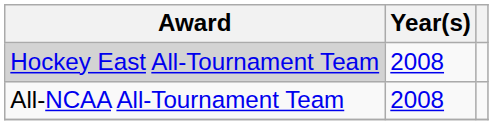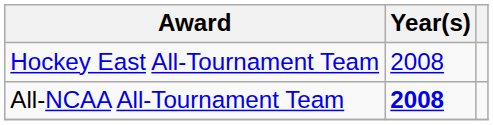(195, 61) lightgrey background -> (195, 61) no background
(417, 100) normal -> (417, 100) bold
